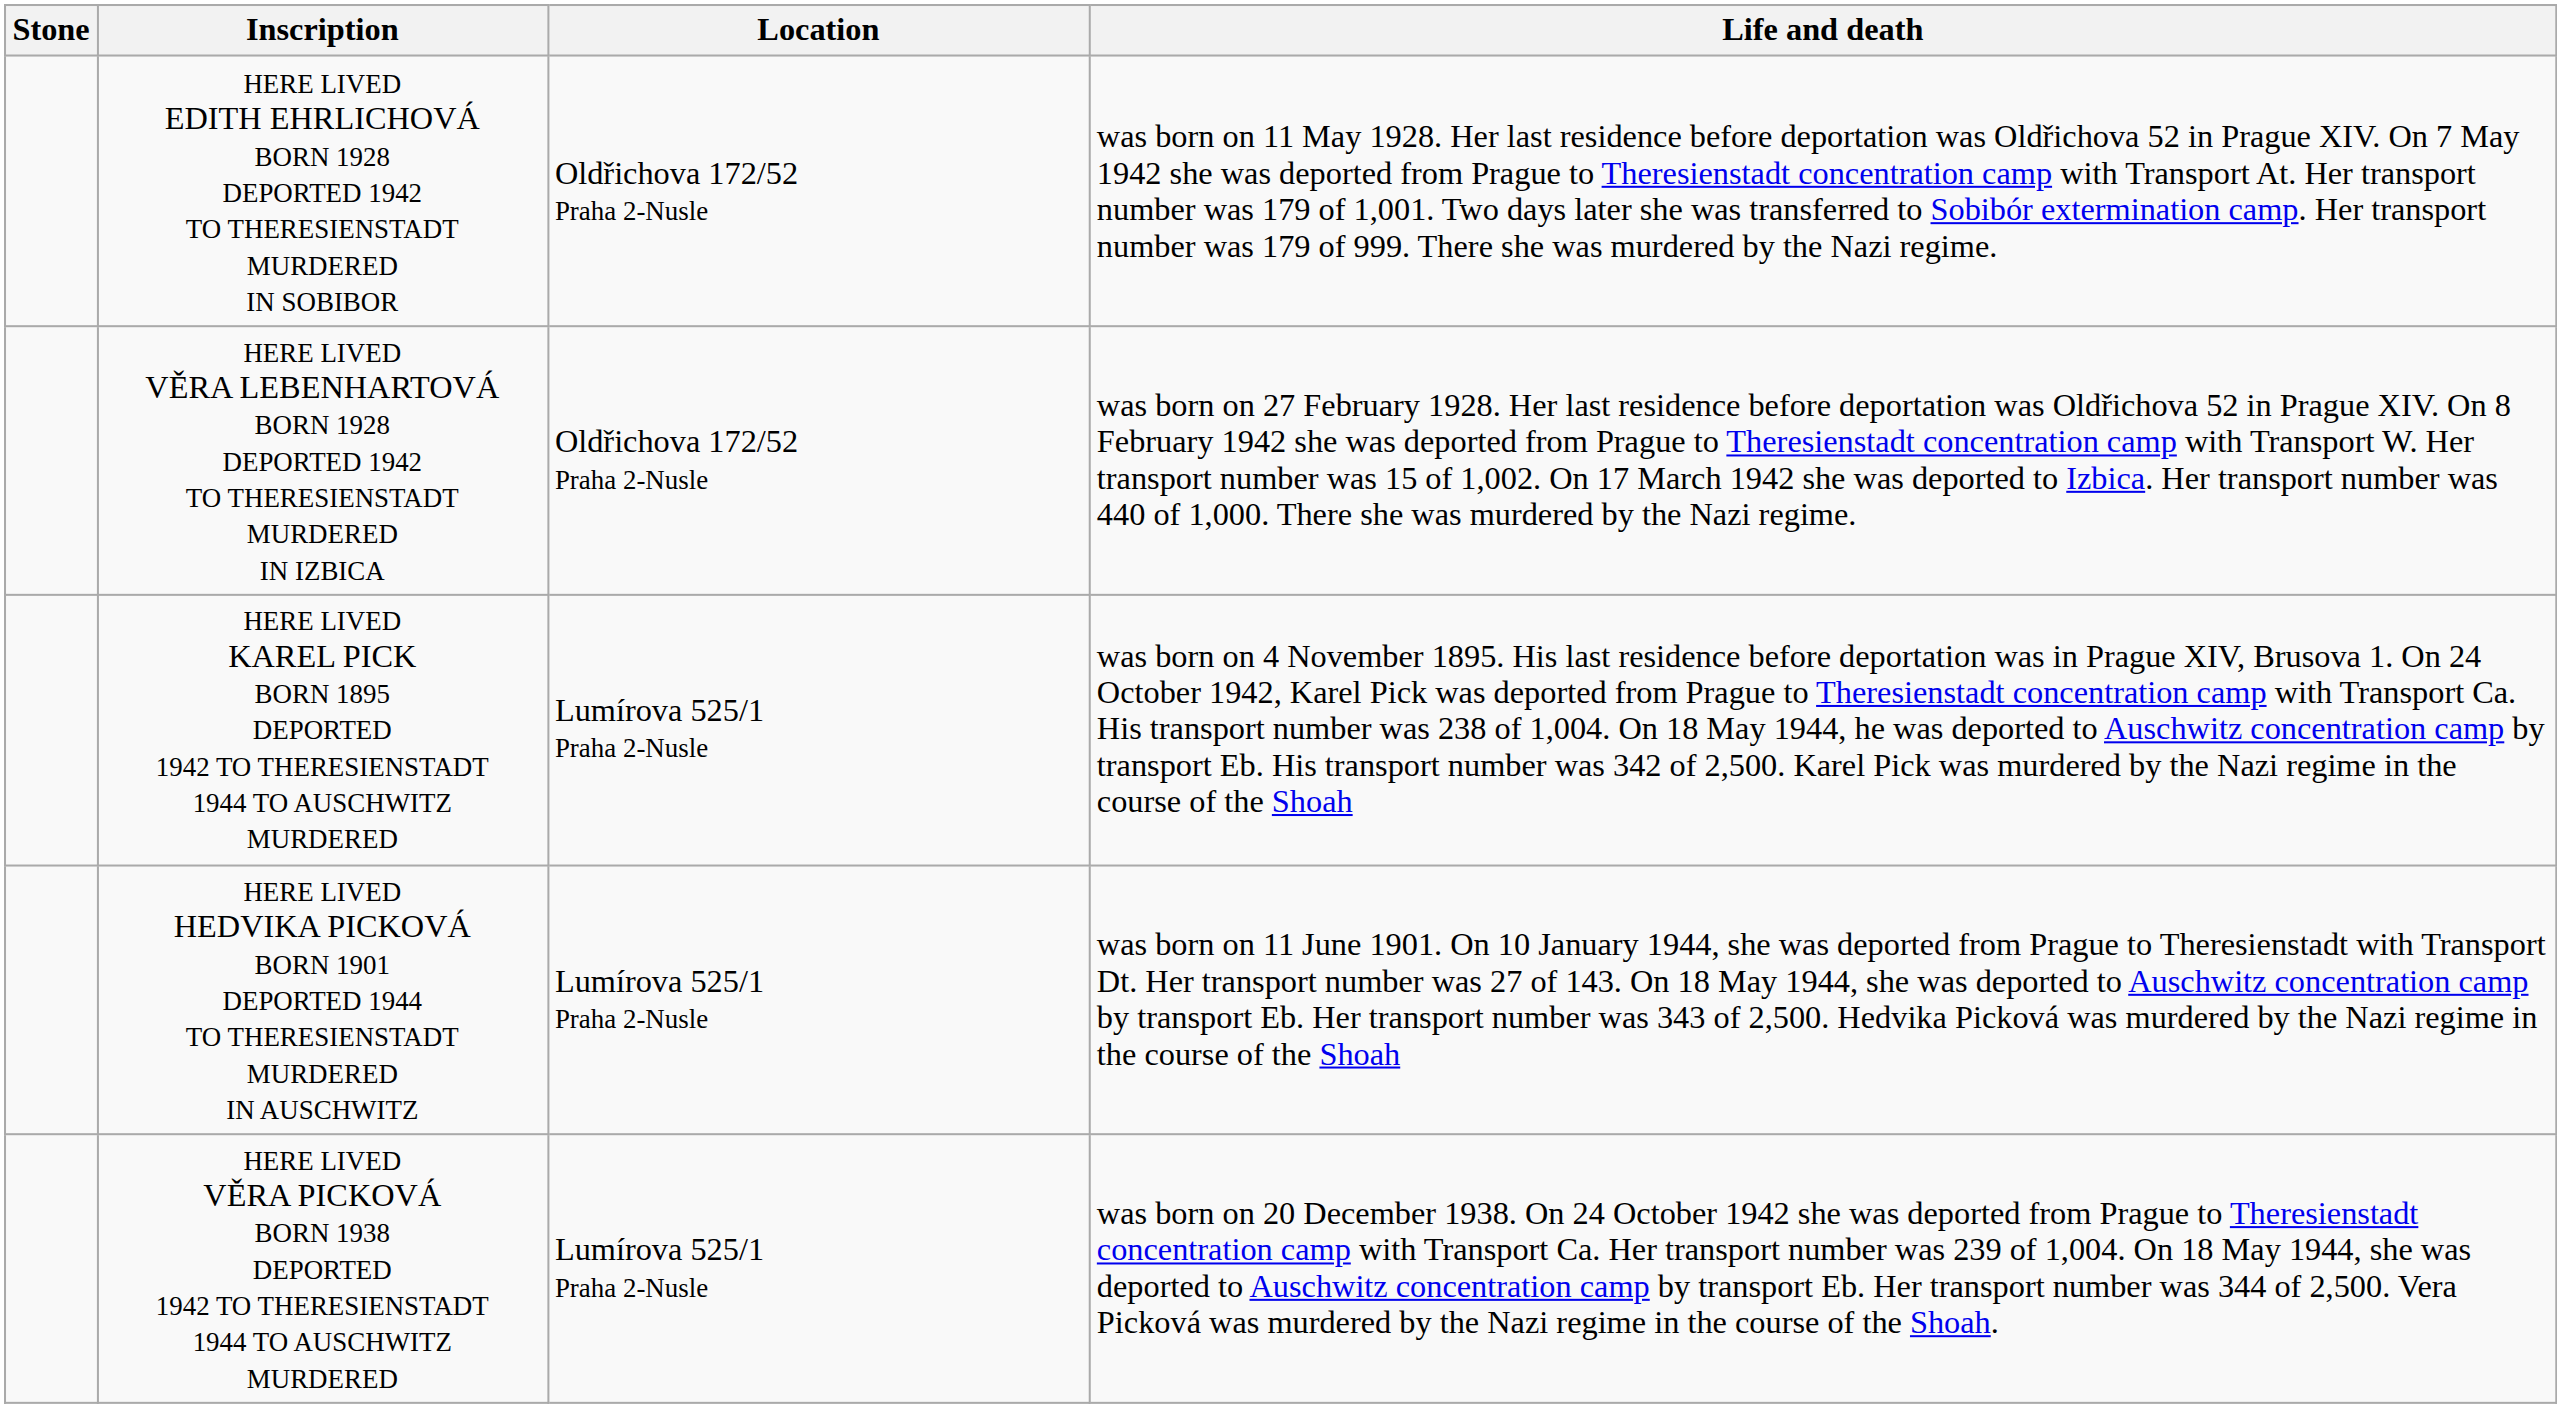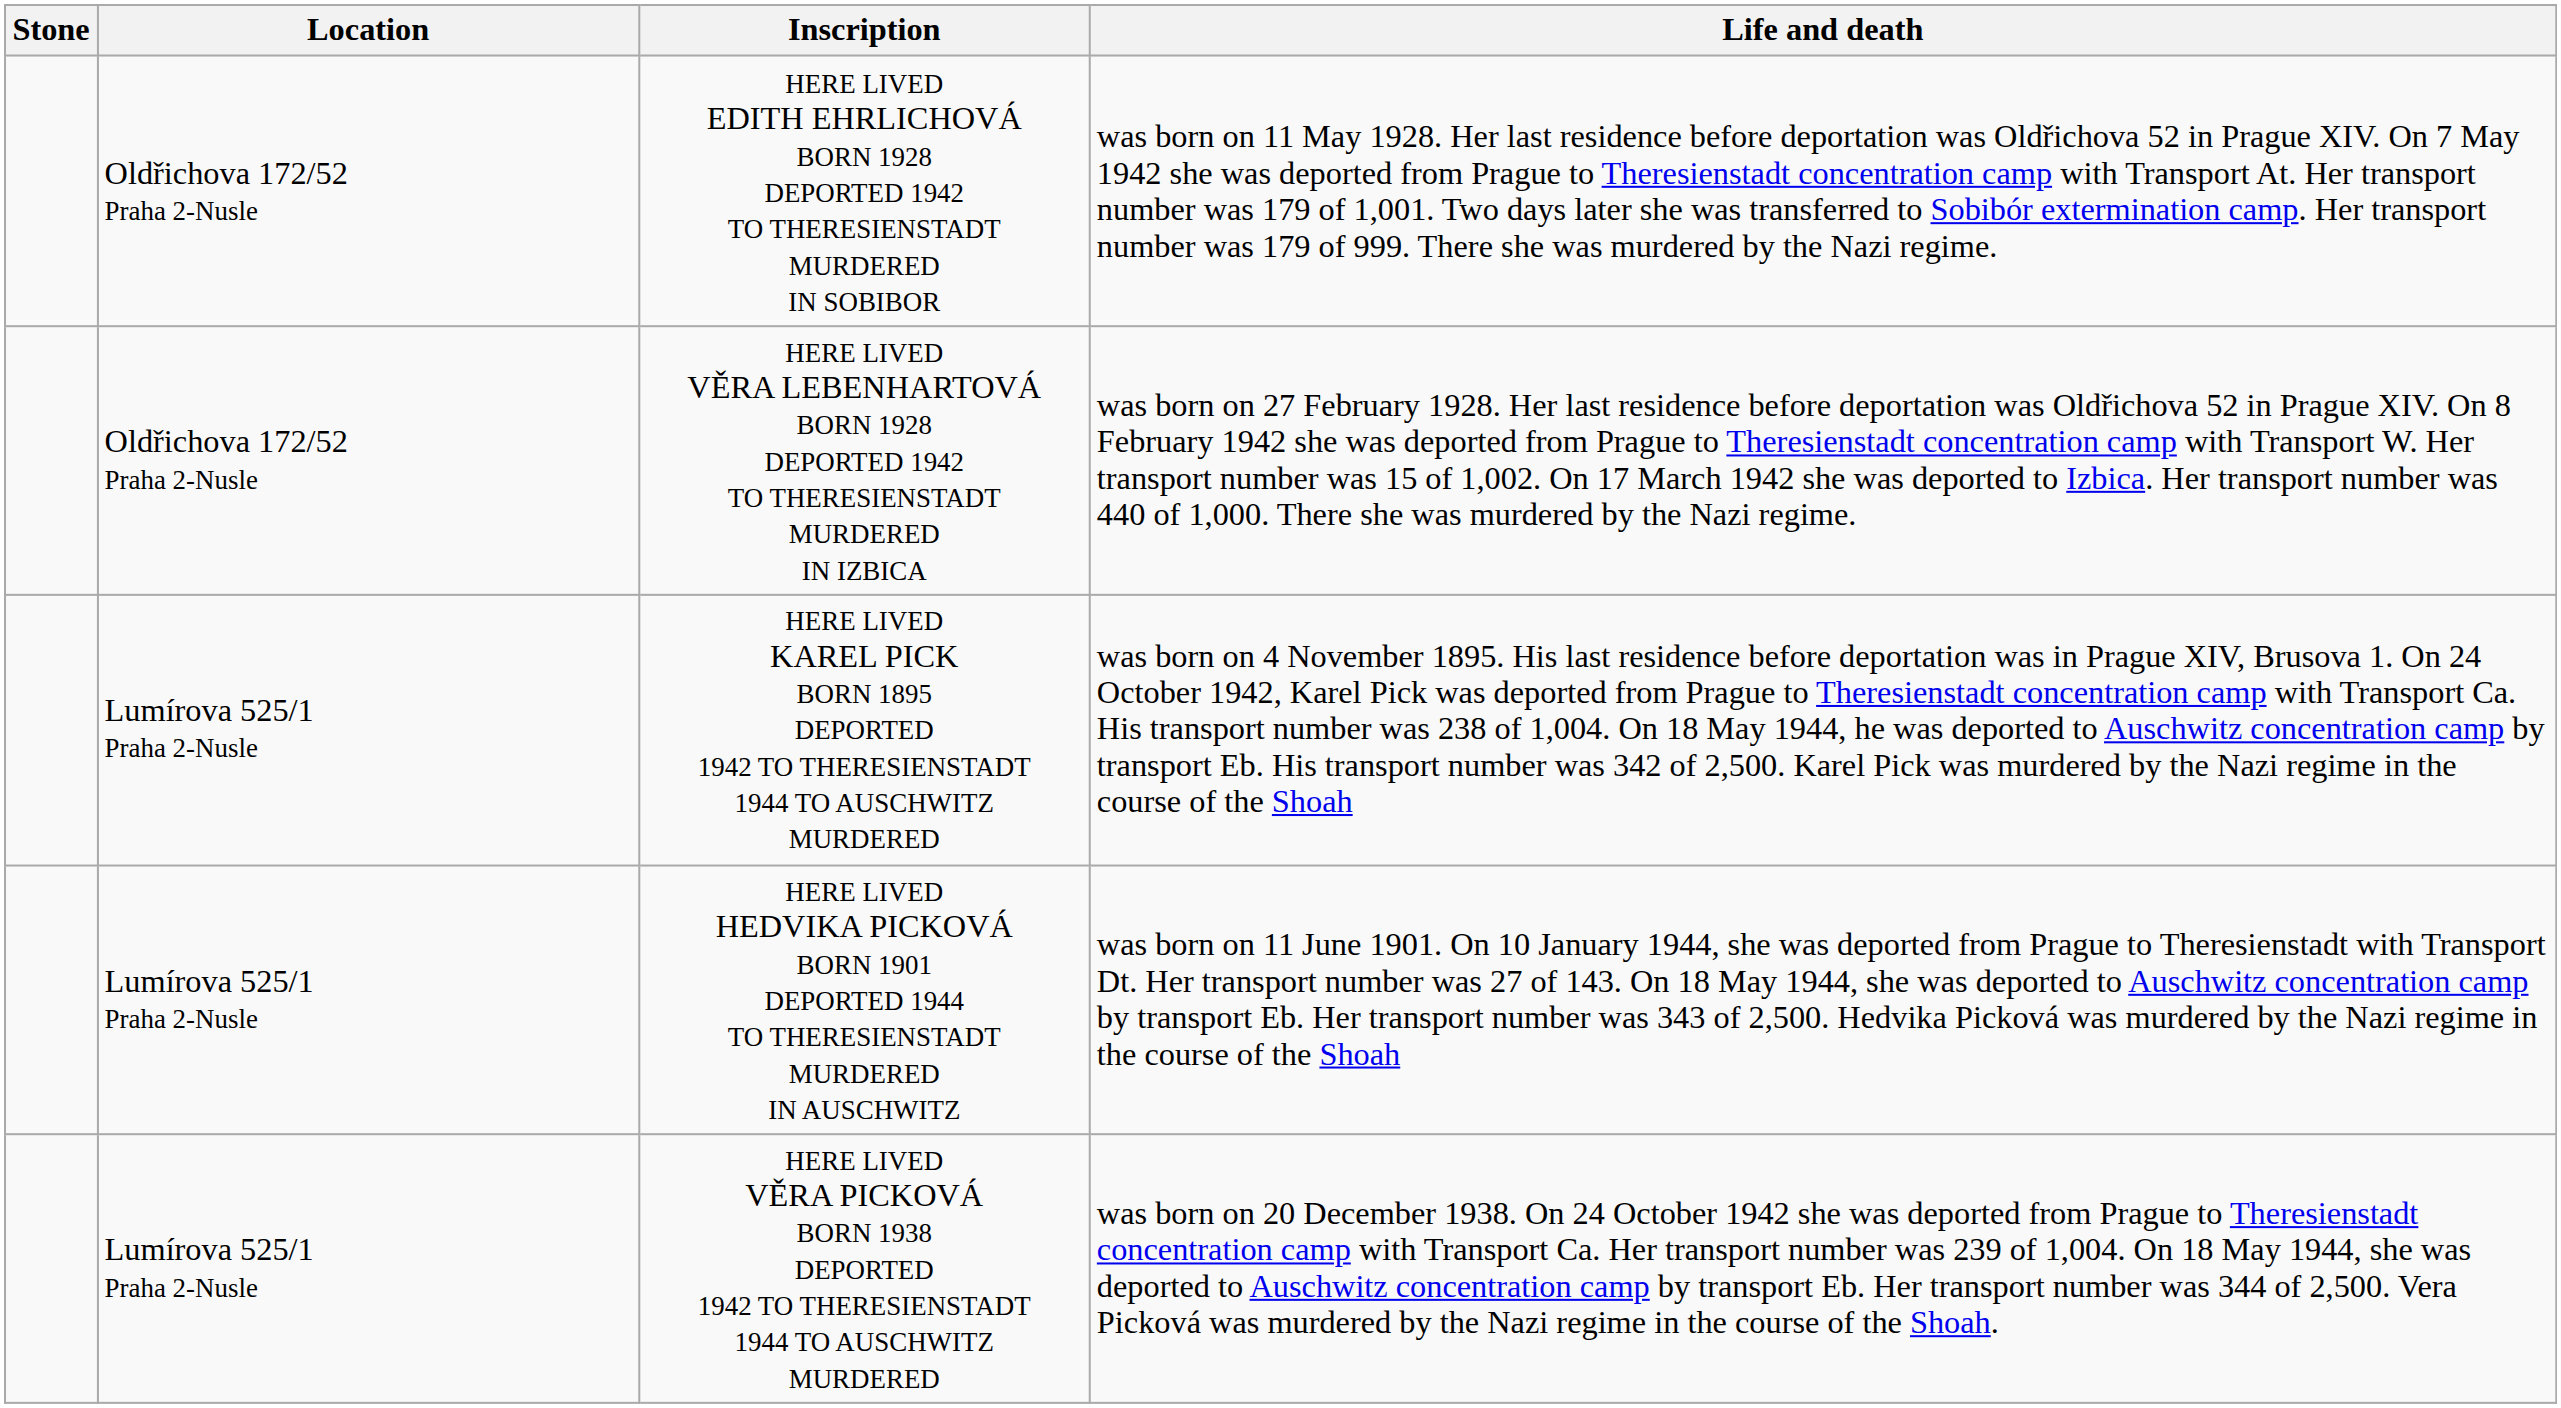columns swapped: (322, 30) <-> (818, 30)
